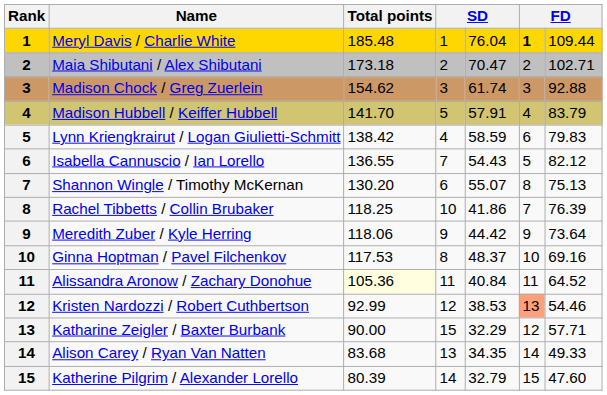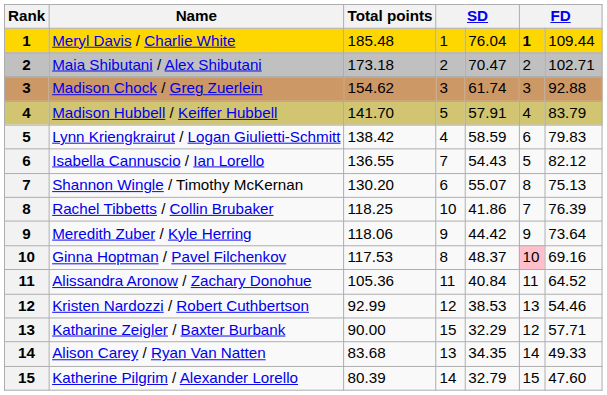(531, 257) no background -> (531, 257) pink background
(371, 281) lightyellow background -> (371, 281) no background
(531, 305) lightsalmon background -> (531, 305) no background
